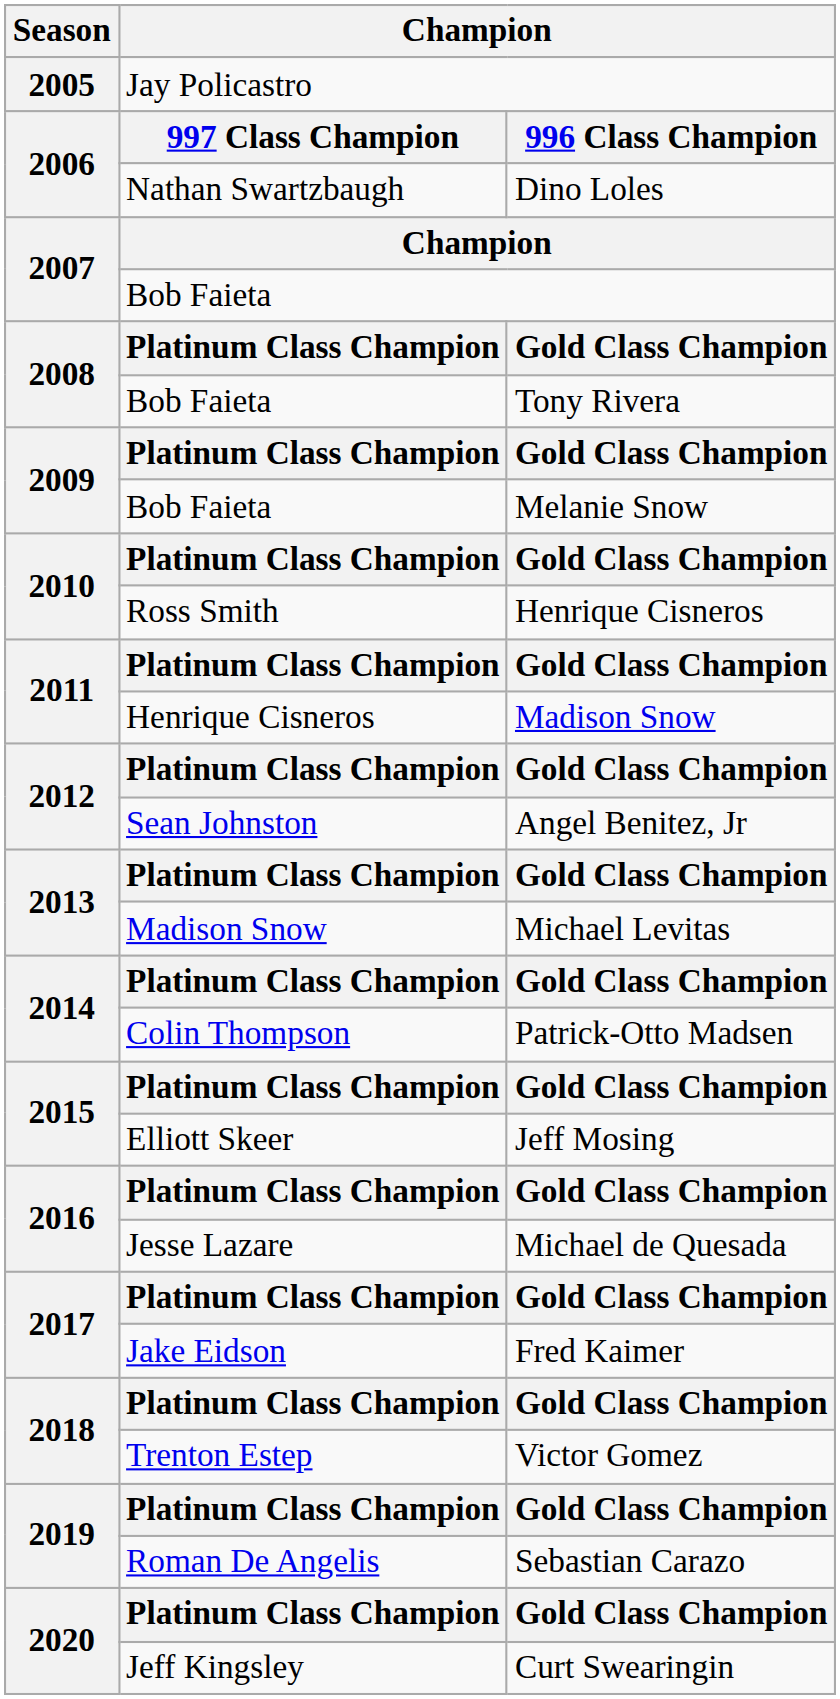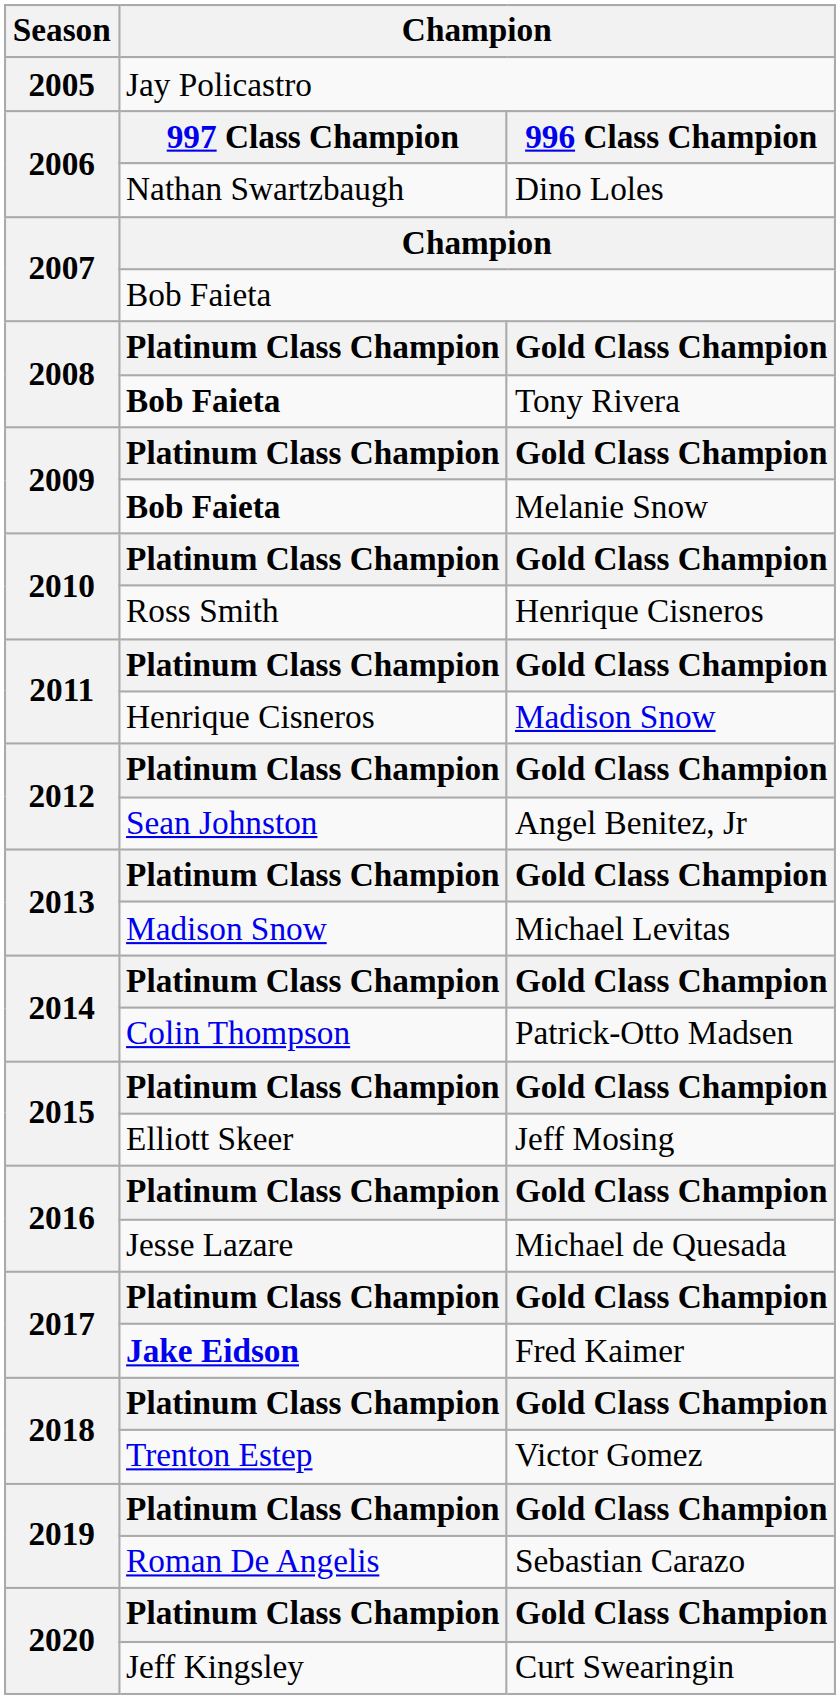(199, 400) normal -> (203, 400) bold
(199, 505) normal -> (203, 505) bold
(206, 1350) normal -> (213, 1350) bold
